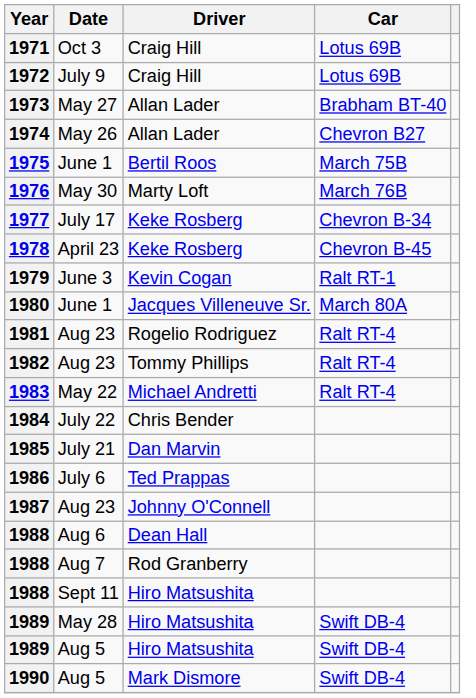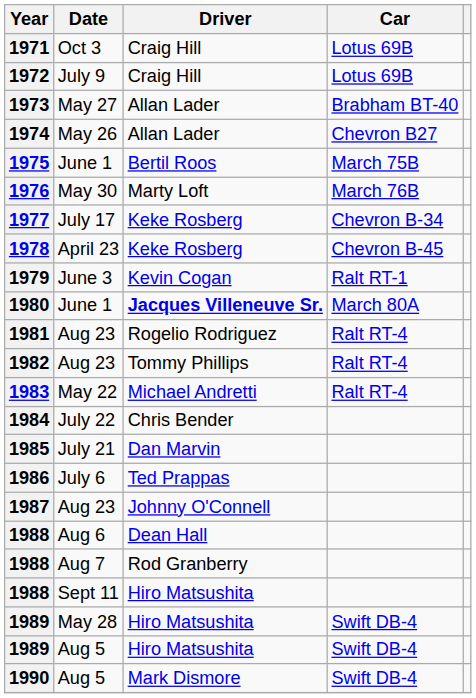(219, 306) normal -> (225, 306) bold
